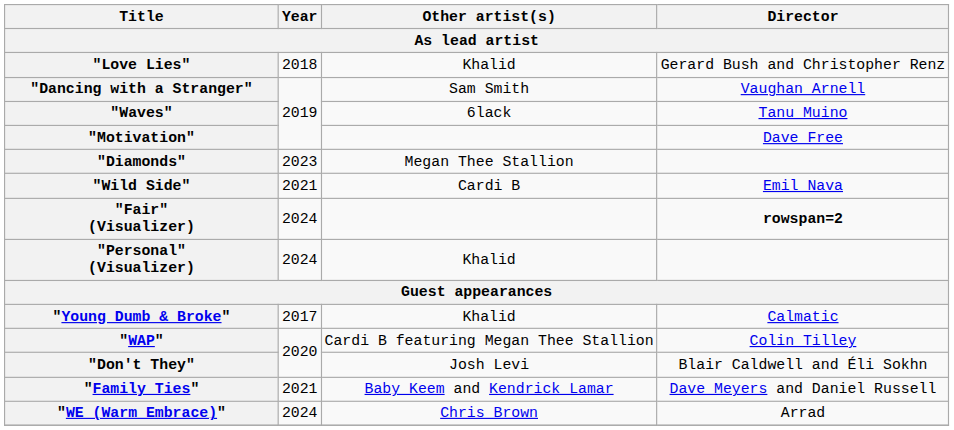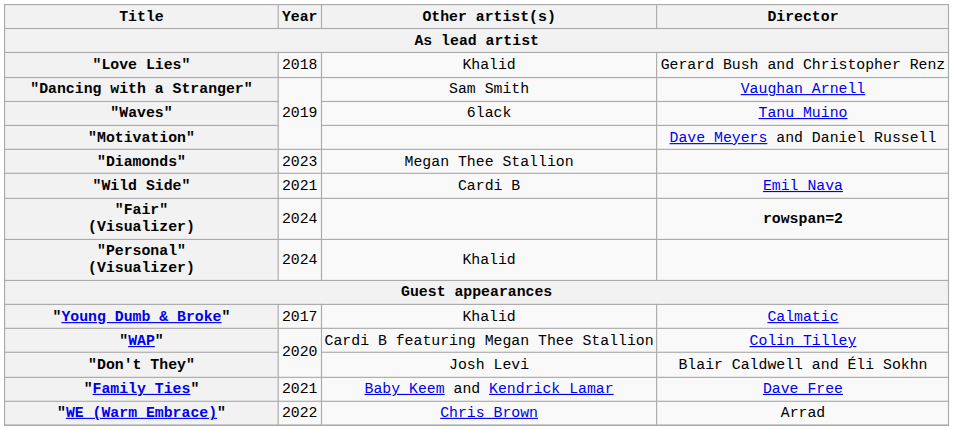(803, 137) Dave Free -> (803, 137) Dave Meyers and Daniel Russell
(803, 389) Dave Meyers and Daniel Russell -> (803, 389) Dave Free
(300, 413) 2024 -> (300, 413) 2022
